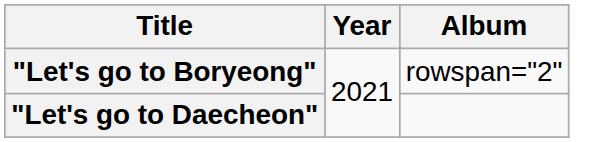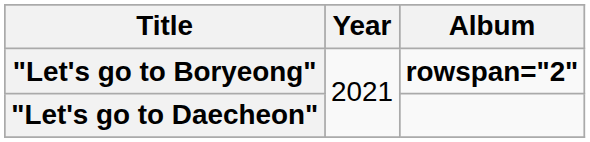(484, 70) normal -> (492, 70) bold
